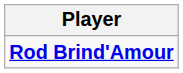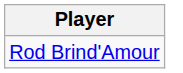(91, 51) bold -> (84, 51) normal
